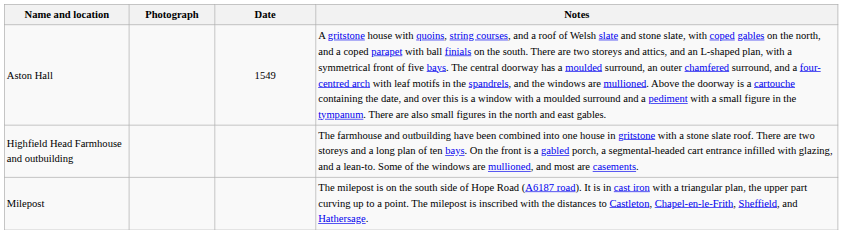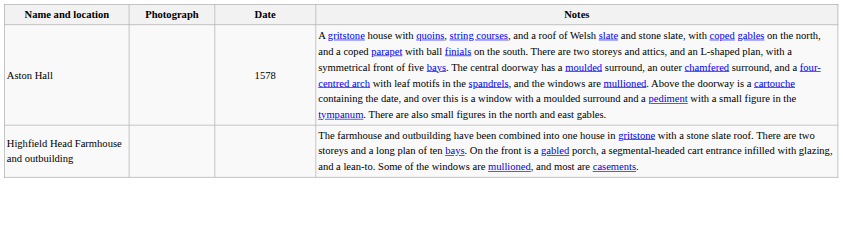(265, 75) 1549 -> (265, 75) 1578
- row: (26, 203)
